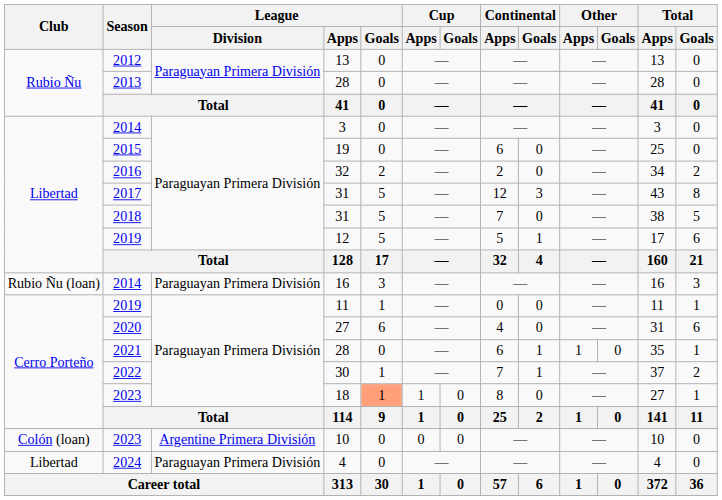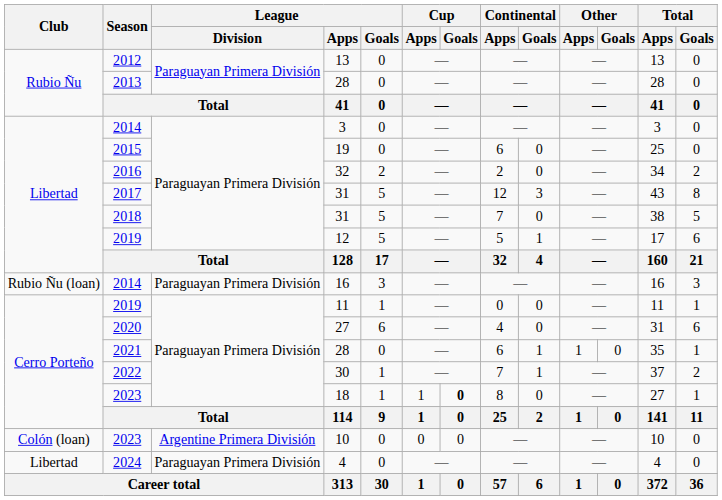(382, 395) lightsalmon background -> (382, 395) no background
(460, 395) normal -> (460, 395) bold
